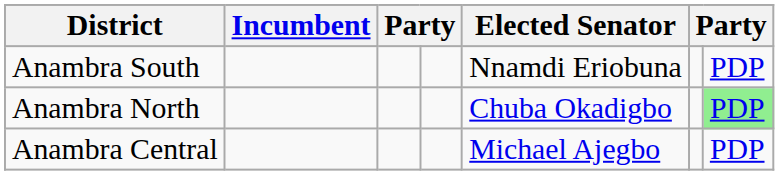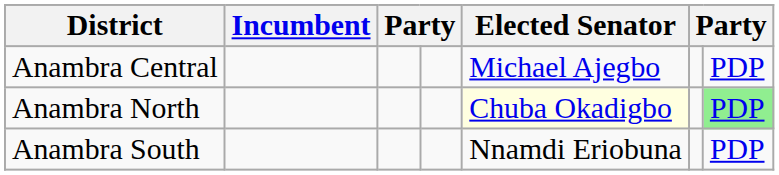rows swapped: (106, 66) <-> (115, 149)
(571, 107) no background -> (571, 107) lightyellow background
